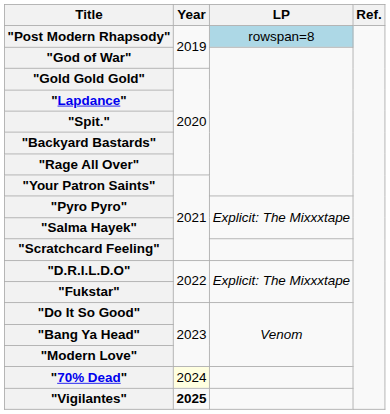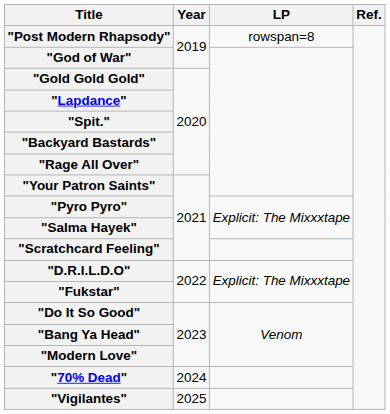(281, 36) lightblue background -> (281, 36) no background
(192, 377) lightyellow background -> (192, 377) no background
(192, 398) bold -> (192, 398) normal
